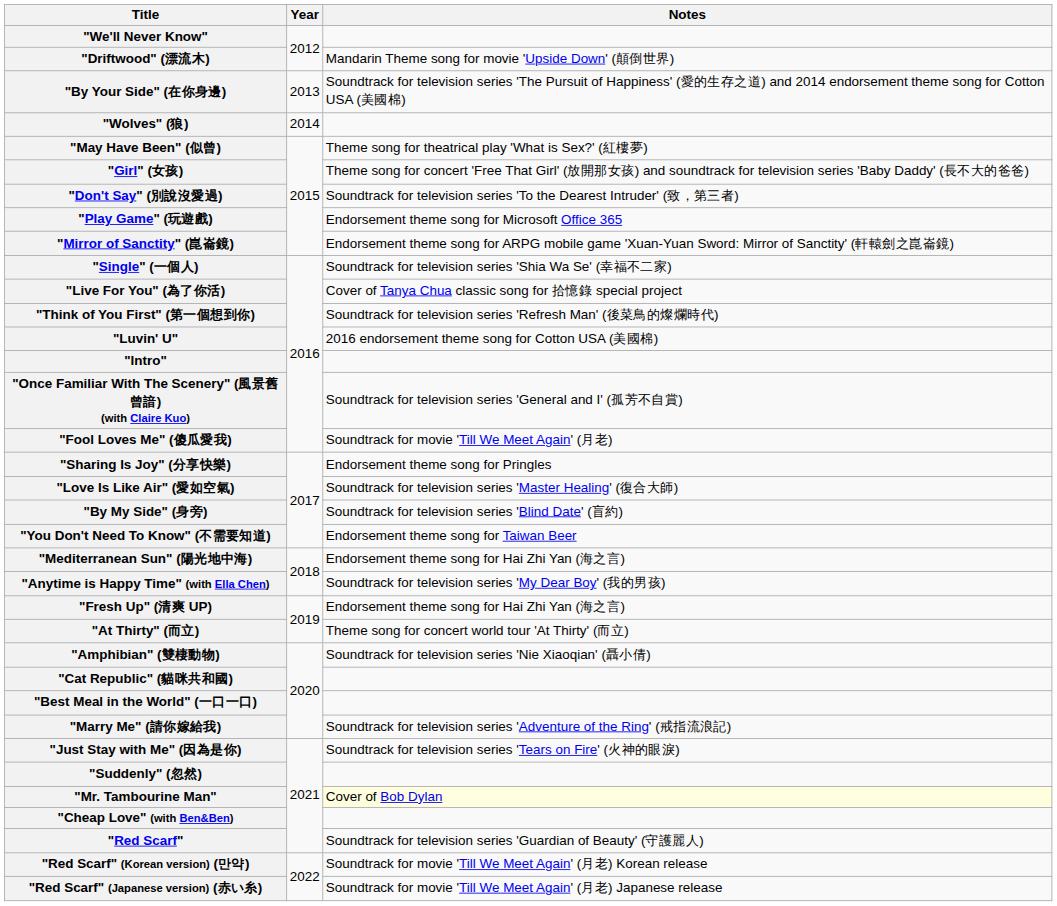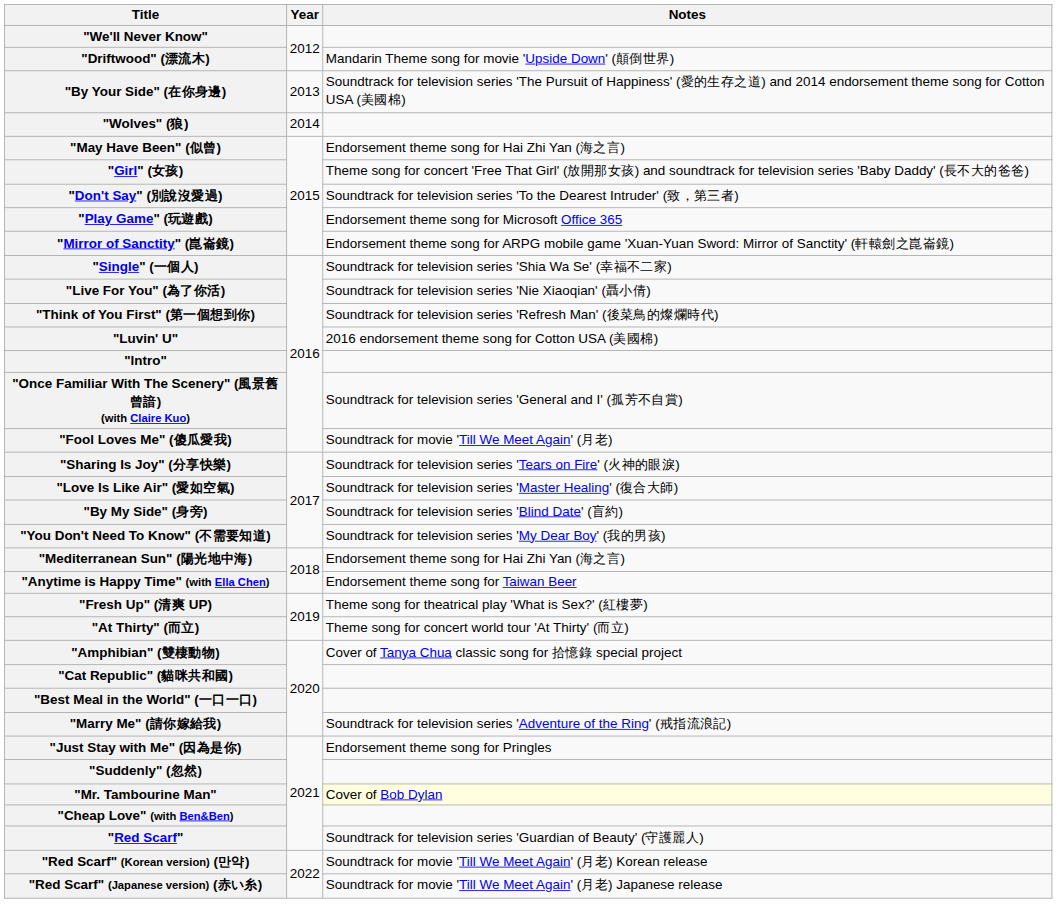(487, 147) Theme song for theatrical play 'What is Sex?' (紅樓夢) -> (475, 147) Endorsement theme song for Hai Zhi Yan (海之言)
(504, 290) Cover of Tanya Chua classic song for 拾憶錄 special project -> (488, 290) Soundtrack for television series 'Nie Xiaoqian' (聶小倩)
(439, 464) Endorsement theme song for Pringles -> (503, 464) Soundtrack for television series 'Tears on Fire' (火神的眼淚)
(451, 535) Endorsement theme song for Taiwan Beer -> (496, 535) Soundtrack for television series 'My Dear Boy' (我的男孩)
(496, 583) Soundtrack for television series 'My Dear Boy' (我的男孩) -> (451, 582) Endorsement theme song for Taiwan Beer
(475, 607) Endorsement theme song for Hai Zhi Yan (海之言) -> (487, 604) Theme song for theatrical play 'What is Sex?' (紅樓夢)
(488, 654) Soundtrack for television series 'Nie Xiaoqian' (聶小倩) -> (504, 652) Cover of Tanya Chua classic song for 拾憶錄 special project
(503, 750) Soundtrack for television series 'Tears on Fire' (火神的眼淚) -> (439, 747) Endorsement theme song for Pringles
